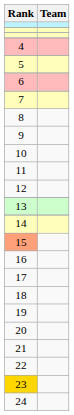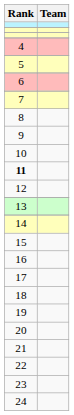(21, 170) normal -> (21, 170) bold
(21, 242) lightsalmon background -> (21, 242) no background
(21, 384) gold background -> (21, 384) no background
